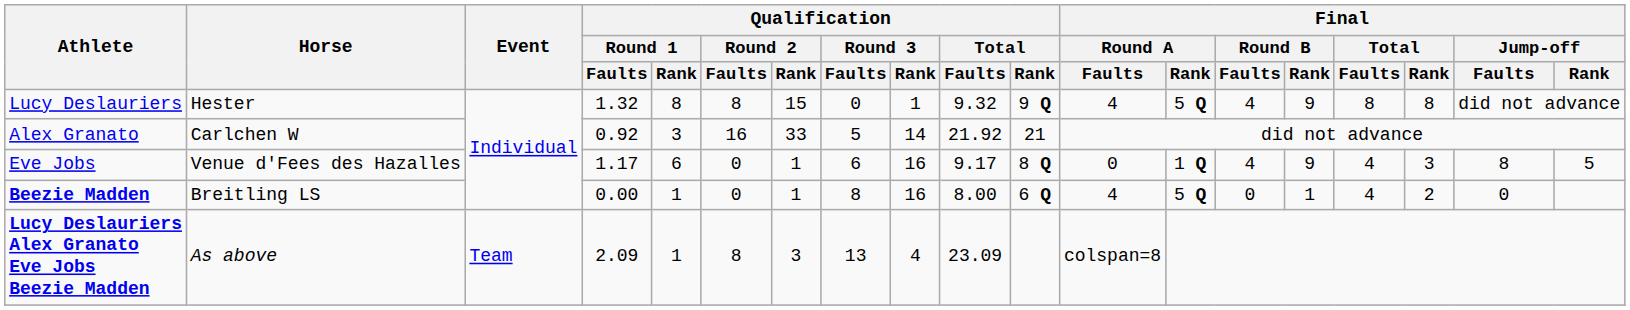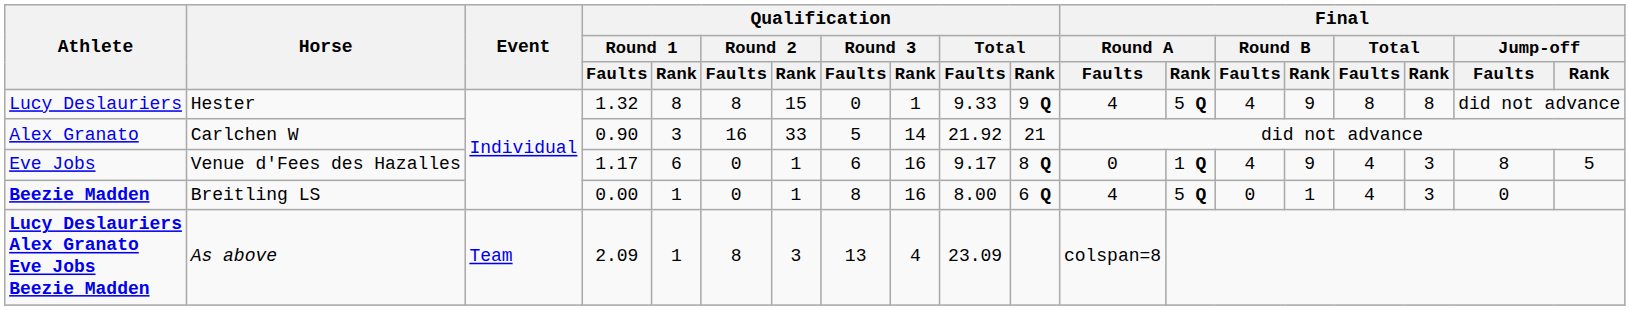(975, 104) 9.32 -> (975, 104) 9.33
(617, 134) 0.92 -> (617, 134) 0.90
(1429, 194) 2 -> (1429, 194) 3
